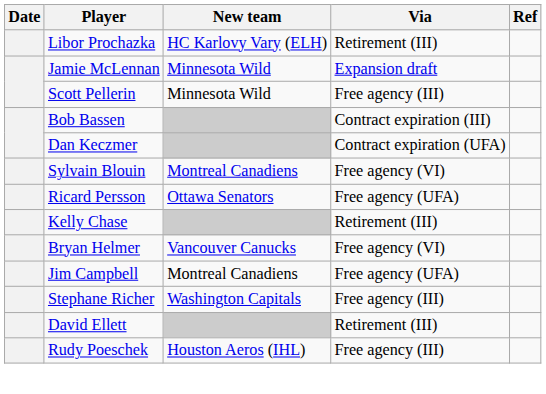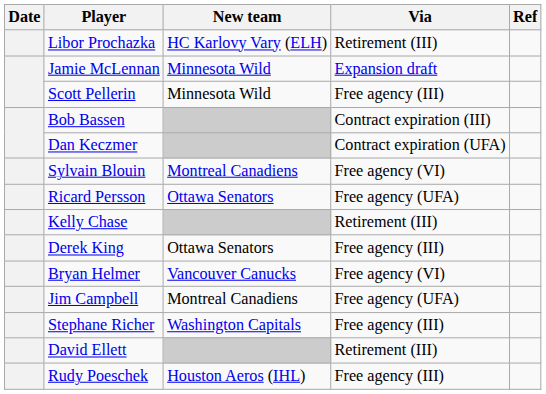+ row: (86, 247)
